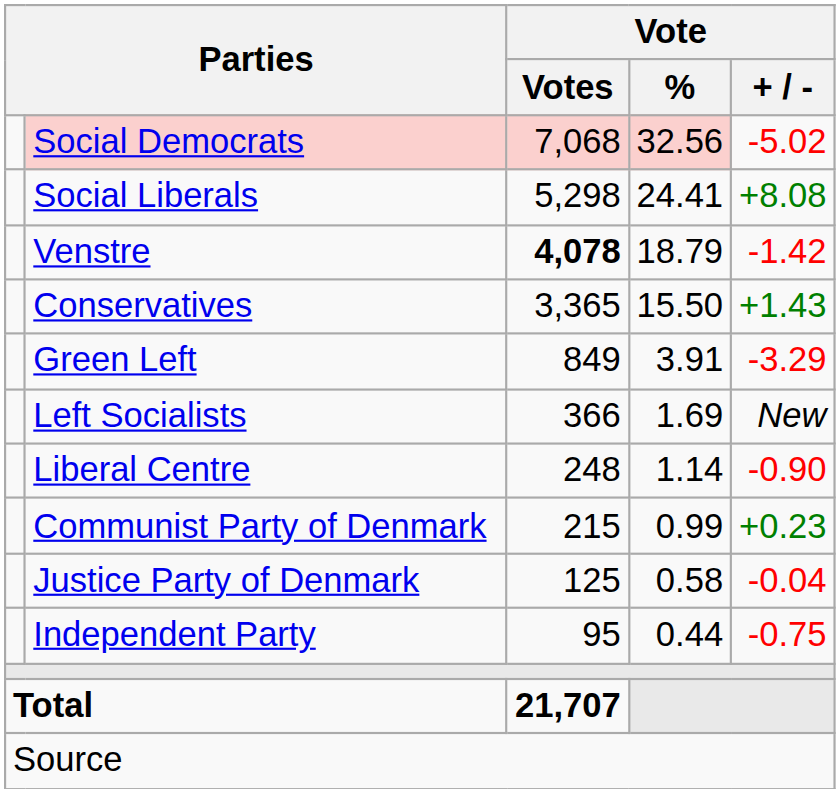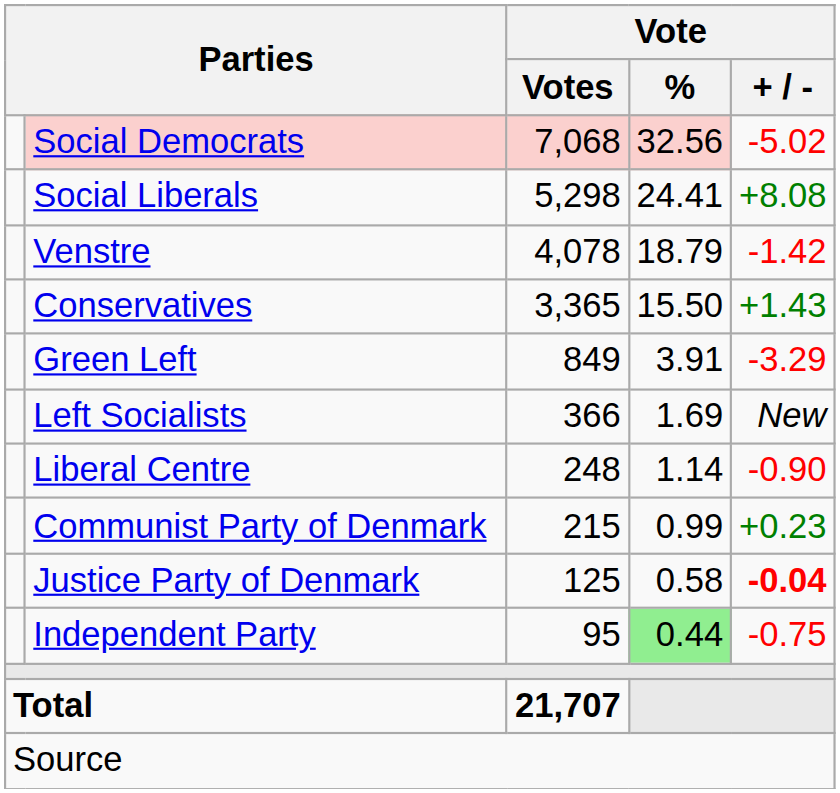(577, 251) bold -> (577, 251) normal
(787, 580) normal -> (787, 580) bold
(689, 634) no background -> (689, 634) lightgreen background
